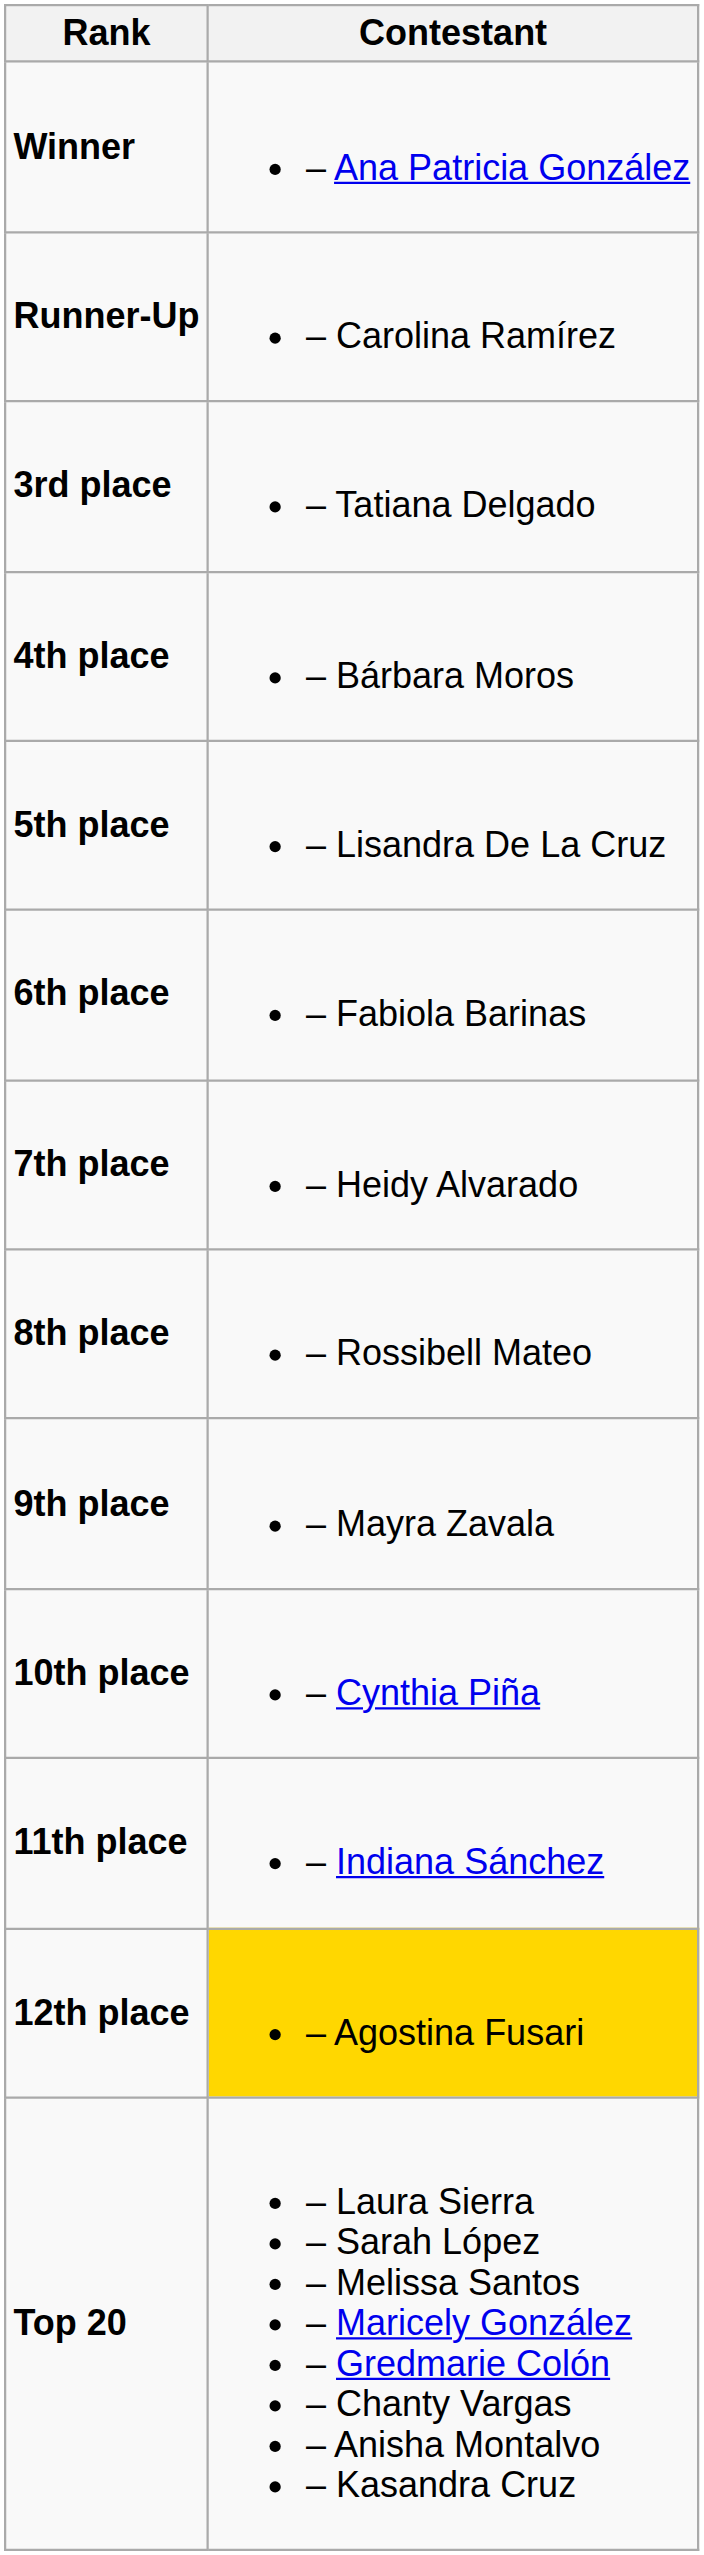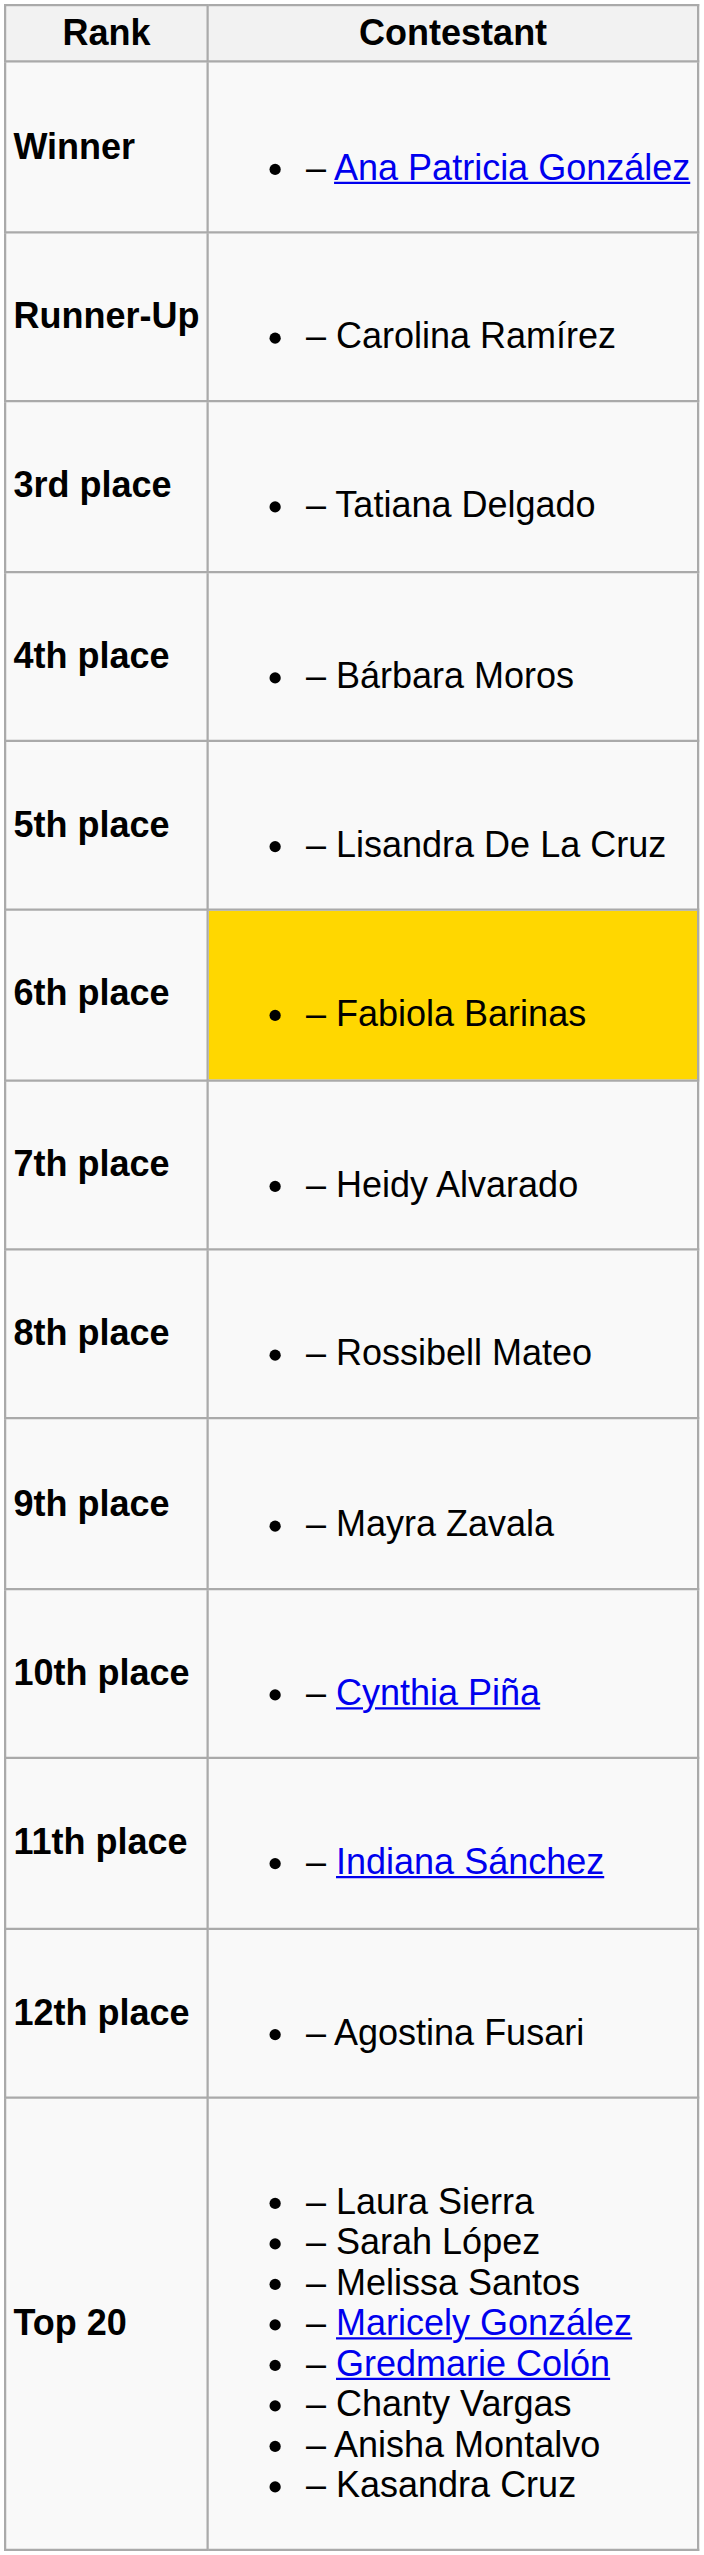(453, 1015) no background -> (453, 1015) gold background
(453, 2033) gold background -> (453, 2033) no background
